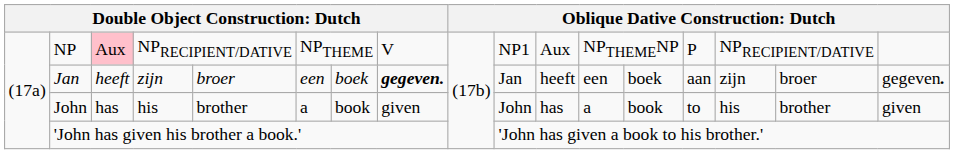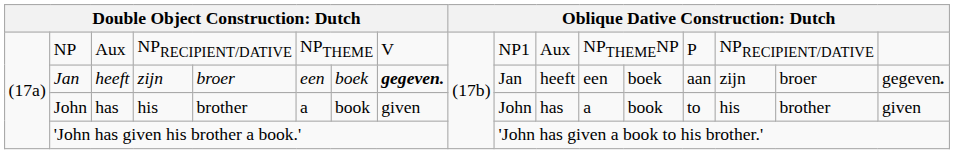(110, 48) pink background -> (110, 48) no background
